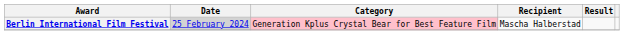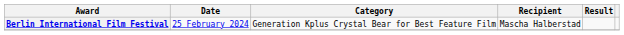(210, 24) lightgrey background -> (210, 24) no background
(374, 24) pink background -> (374, 24) no background
